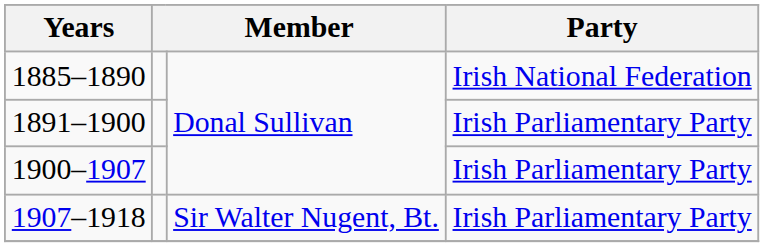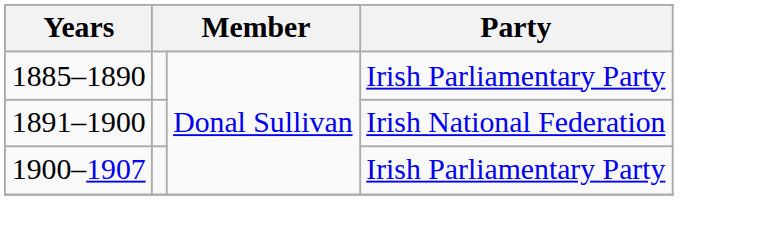(602, 75) Irish National Federation -> (516, 75) Irish Parliamentary Party
(602, 122) Irish Parliamentary Party -> (516, 122) Irish National Federation
- row: (79, 216)
